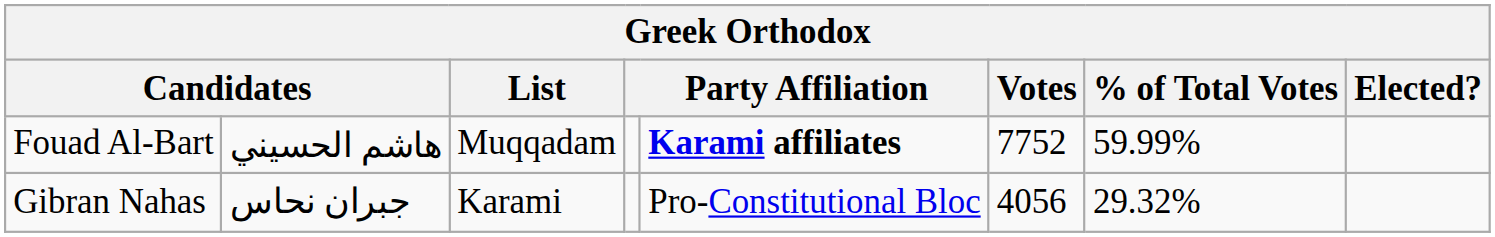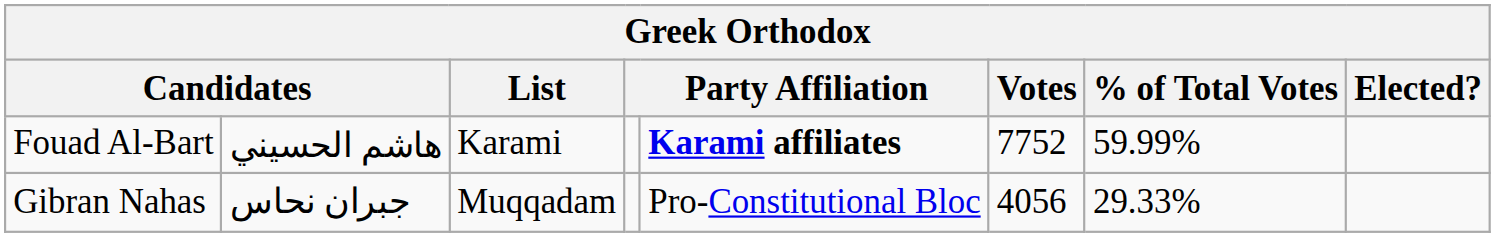(537, 143) Muqqadam -> (510, 143) Karami
(510, 201) Karami -> (537, 201) Muqqadam
(1147, 201) 29.32% -> (1147, 201) 29.33%
